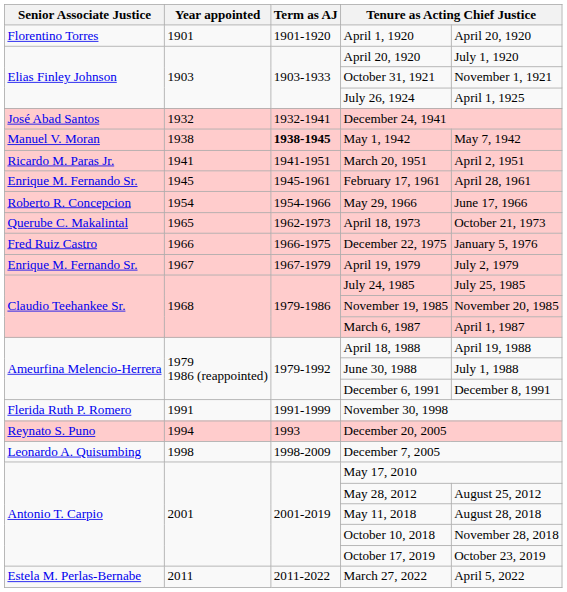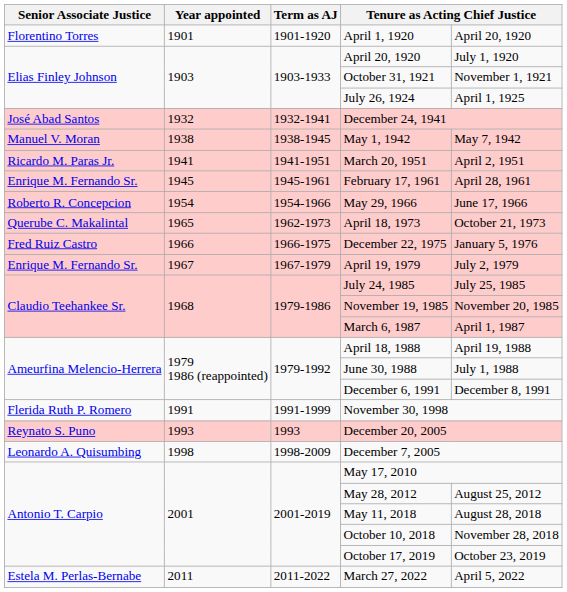(302, 139) bold -> (302, 139) normal
(181, 431) 1994 -> (181, 431) 1993
